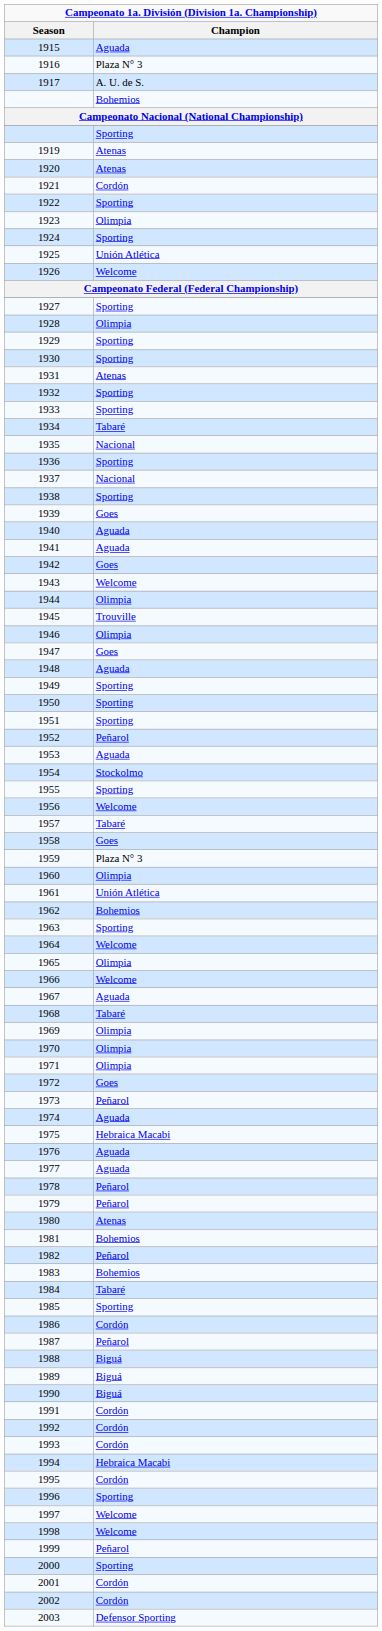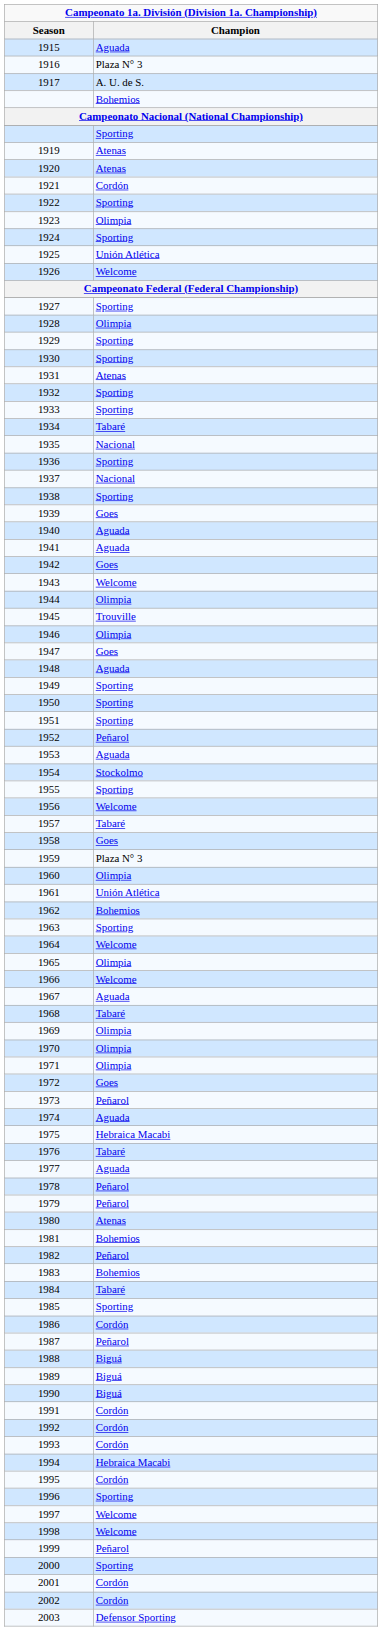(113, 1151) Aguada -> (110, 1151) Tabaré
